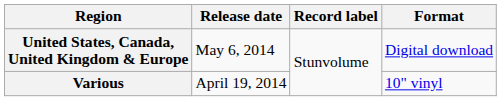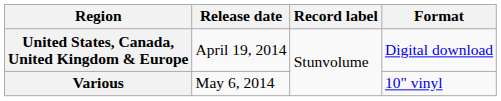(235, 50) May 6, 2014 -> (241, 50) April 19, 2014
(241, 83) April 19, 2014 -> (235, 83) May 6, 2014
